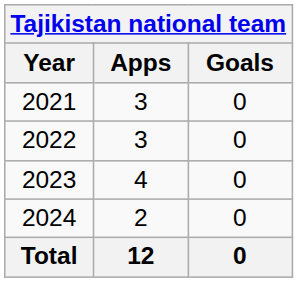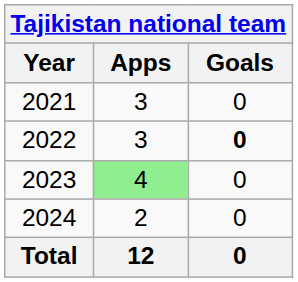(240, 140) normal -> (240, 140) bold
(141, 179) no background -> (141, 179) lightgreen background
